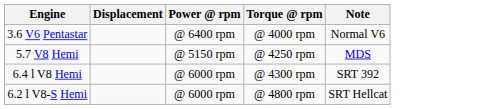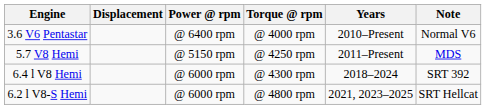+ column: (371, 14)
